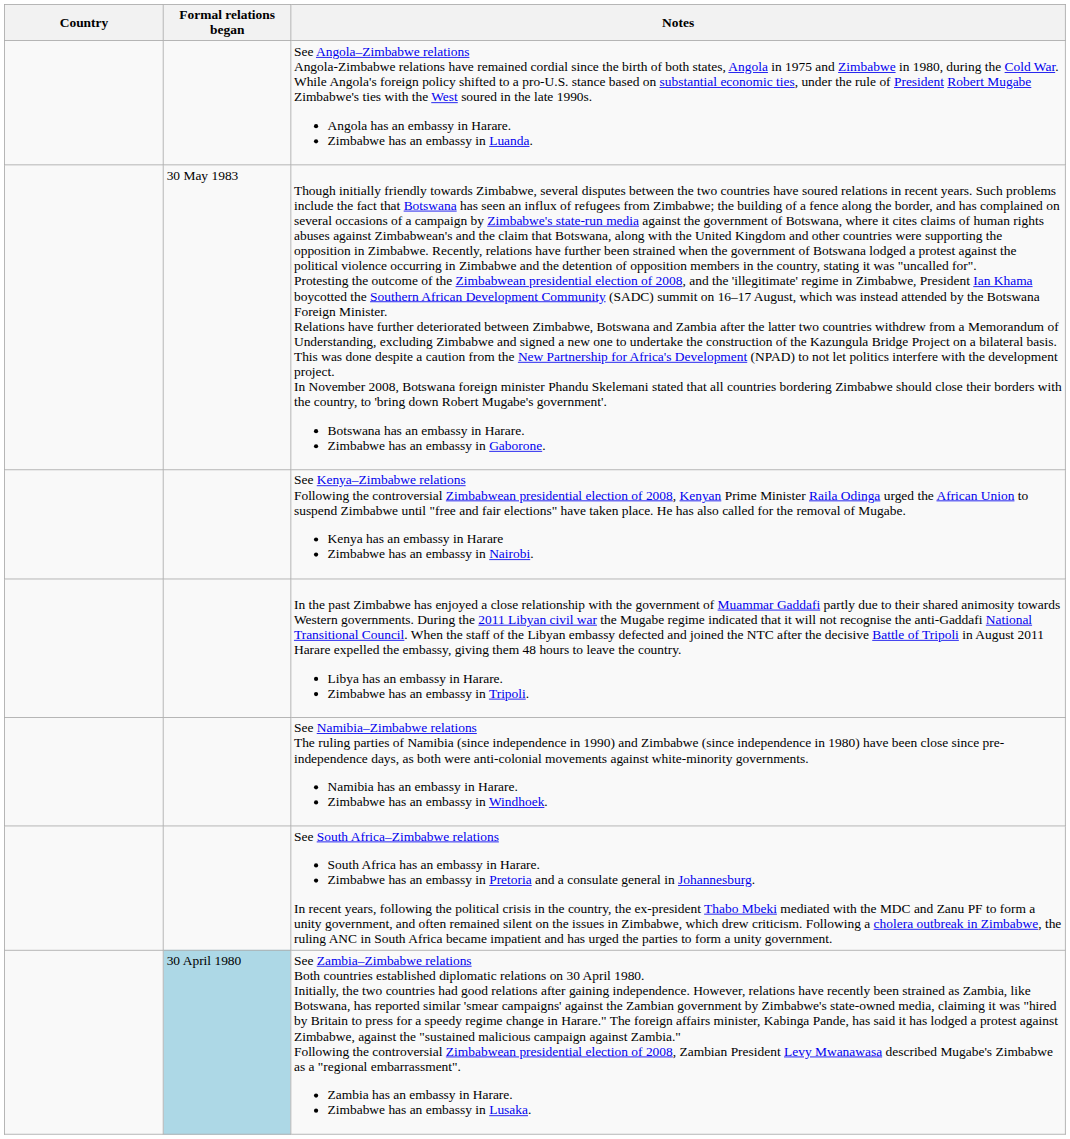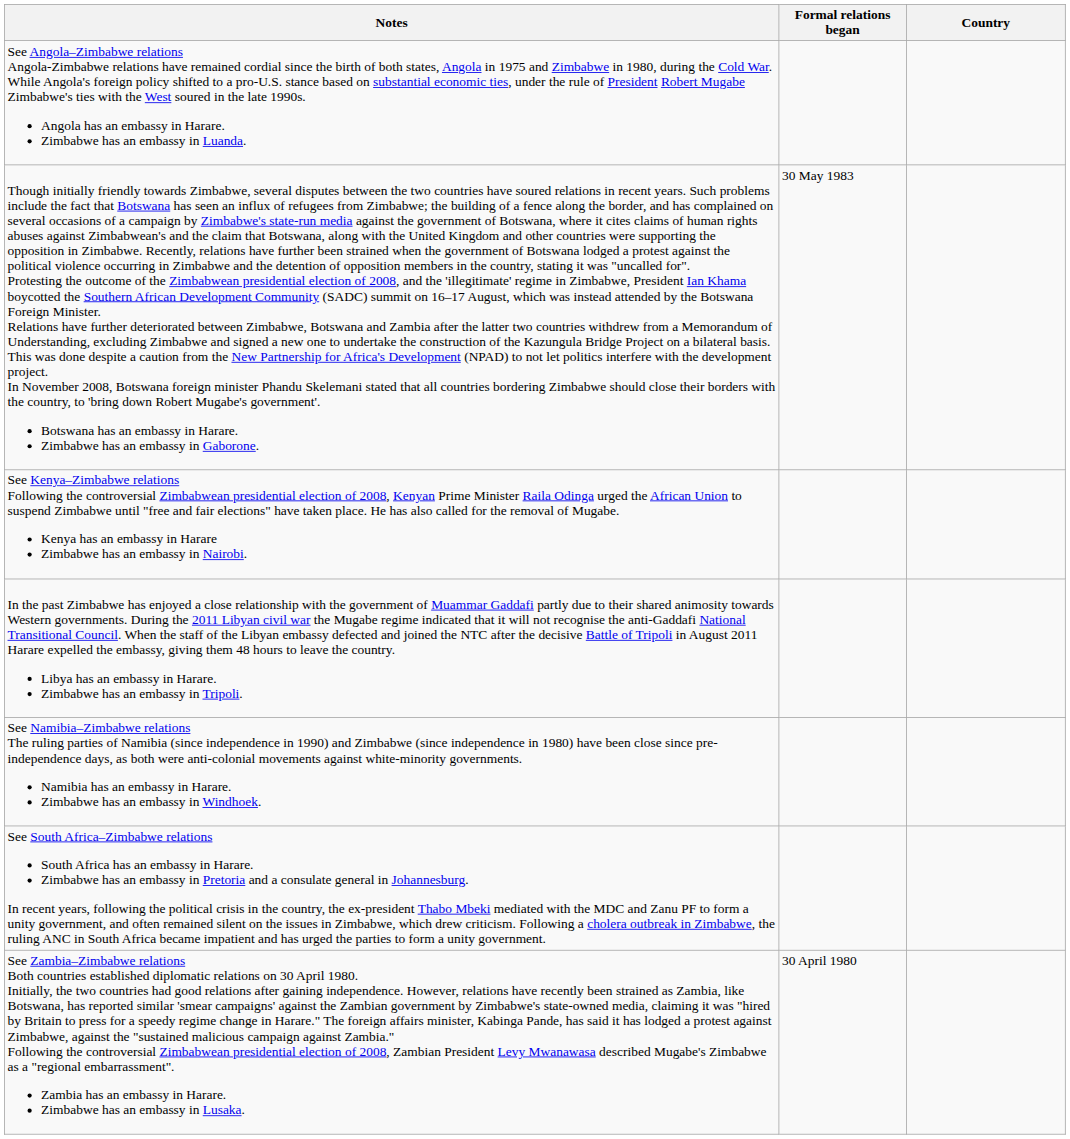columns swapped: (84, 22) <-> (678, 22)
(204, 960) lightblue background -> (819, 960) no background
